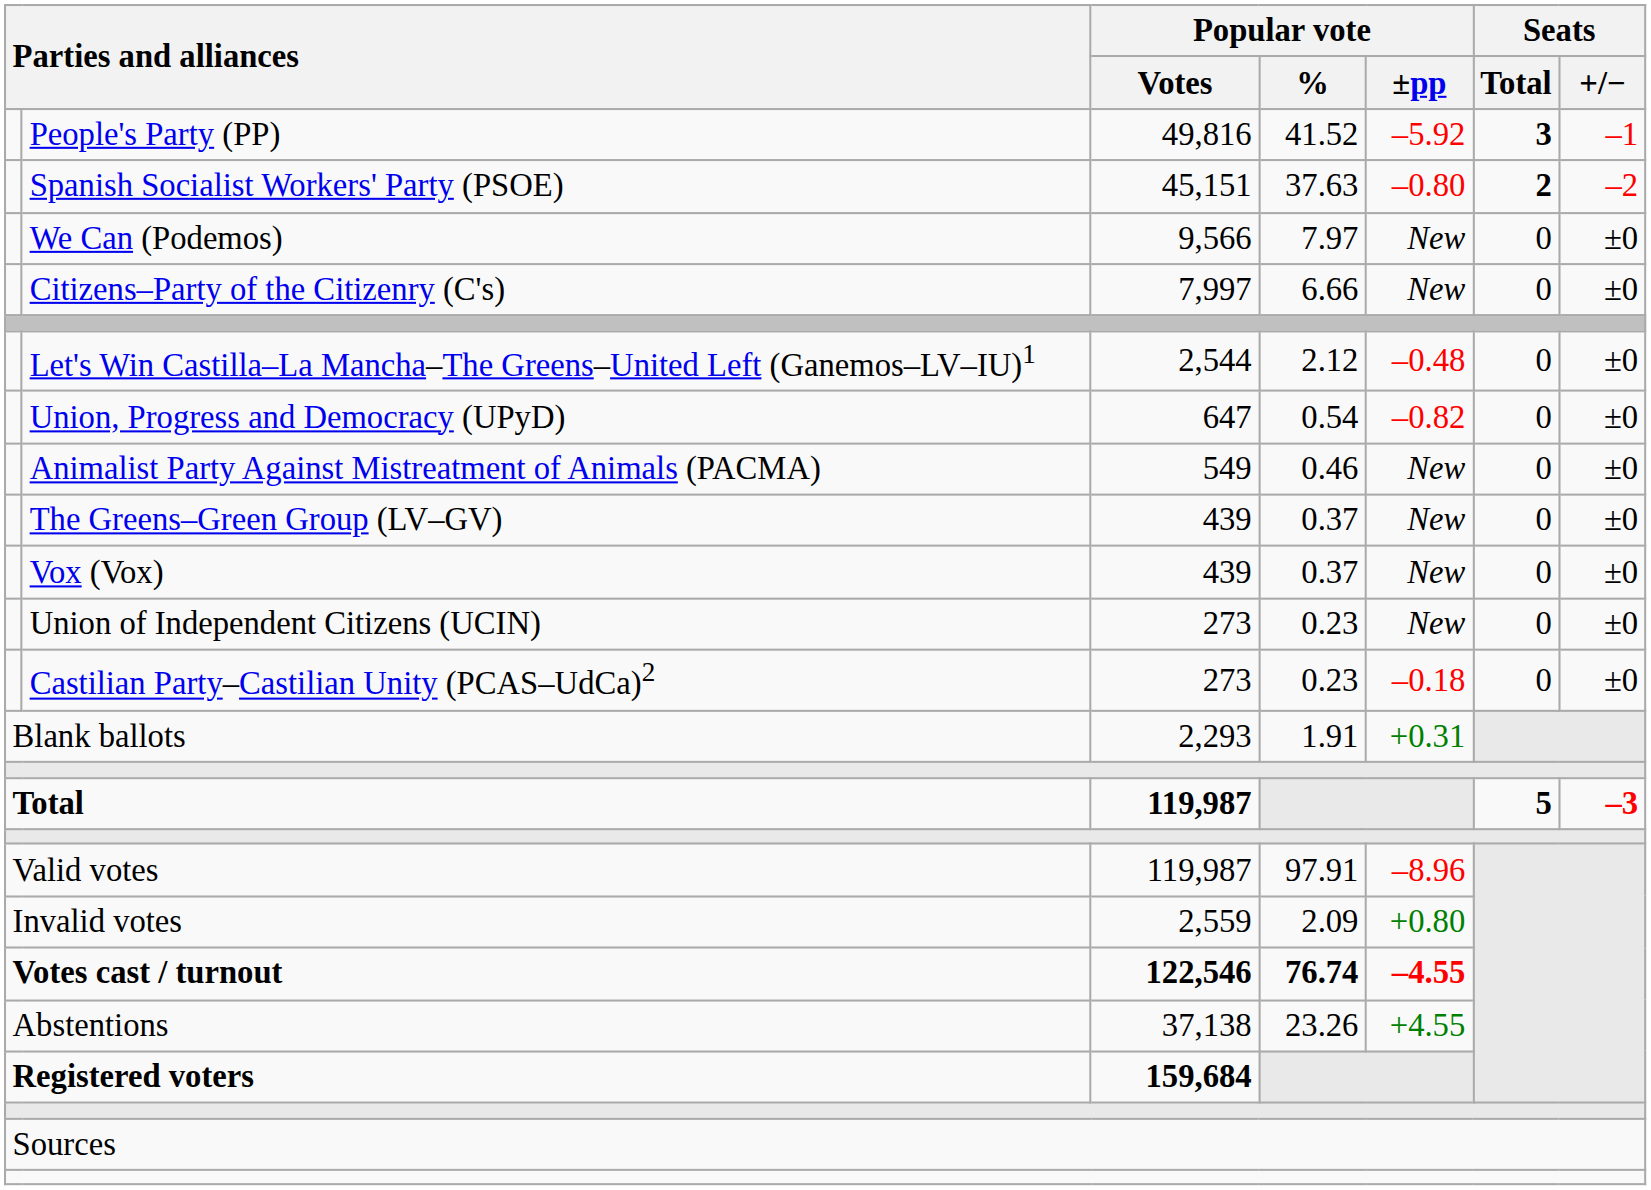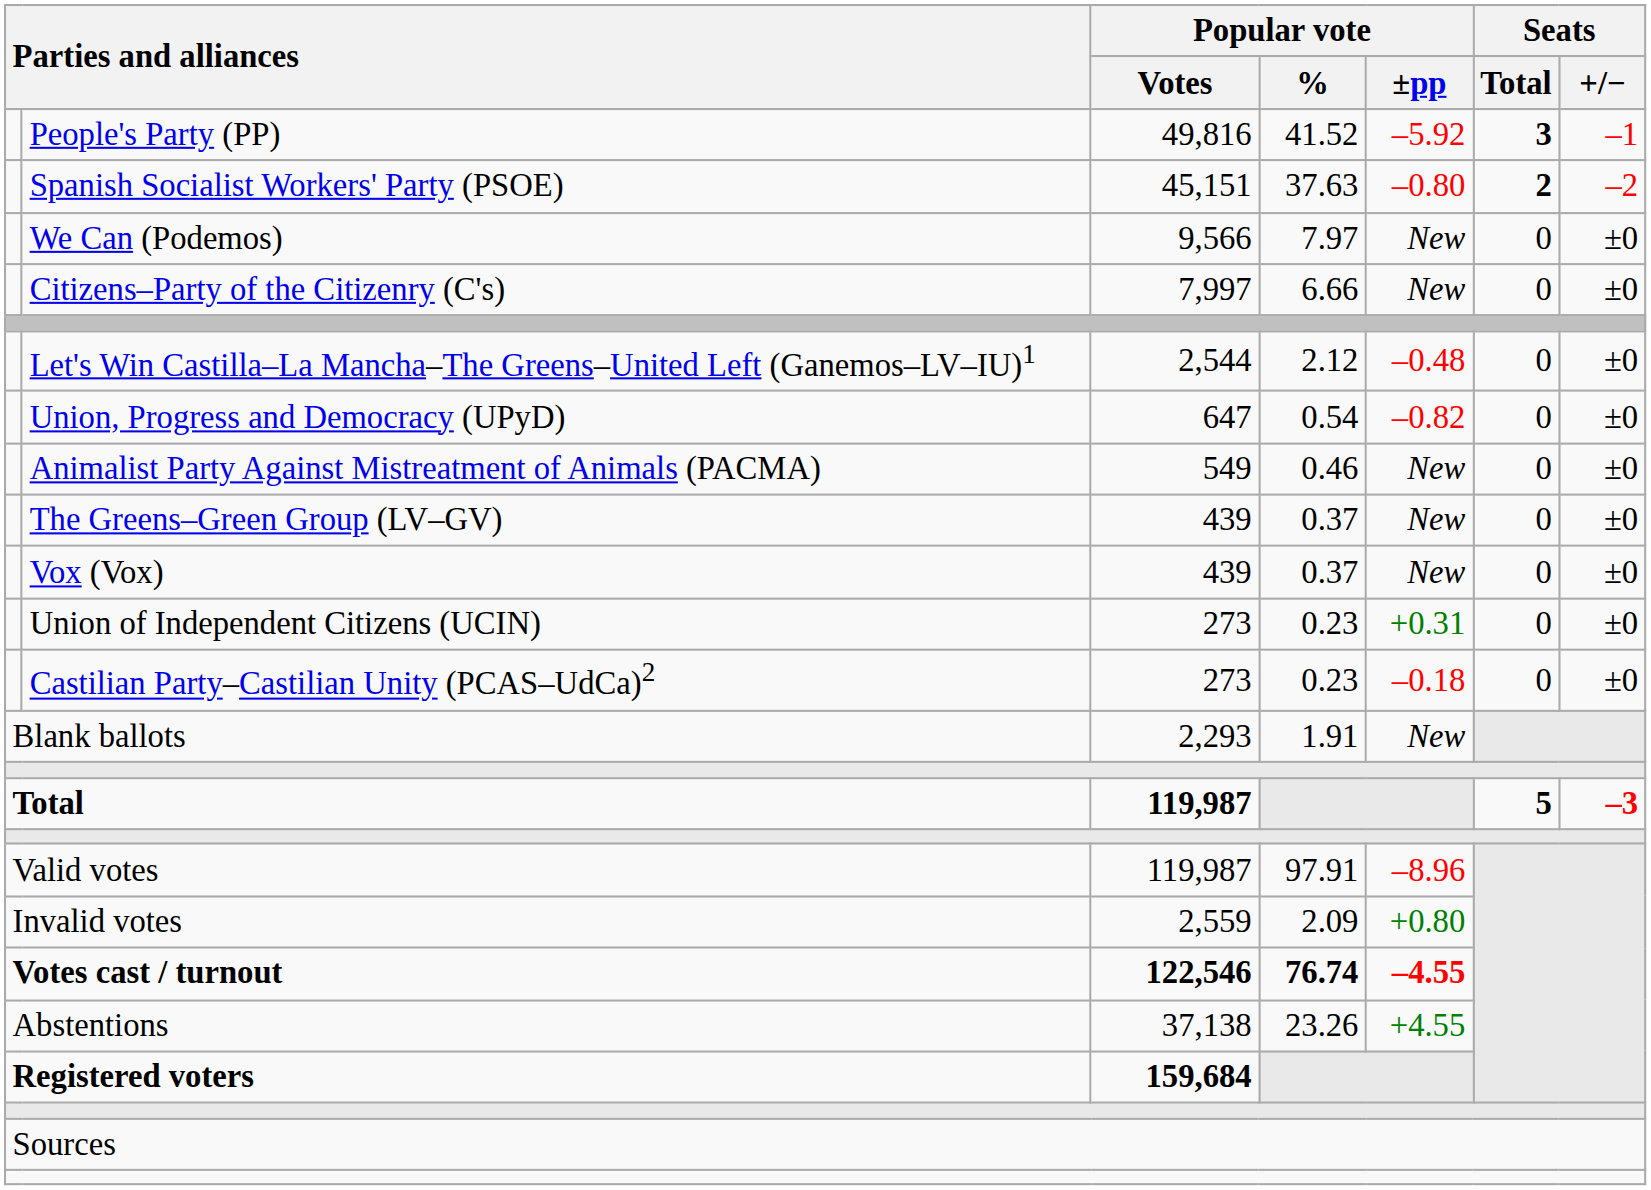(1436, 623) New -> (1428, 623) +0.31
(1428, 736) +0.31 -> (1436, 736) New
